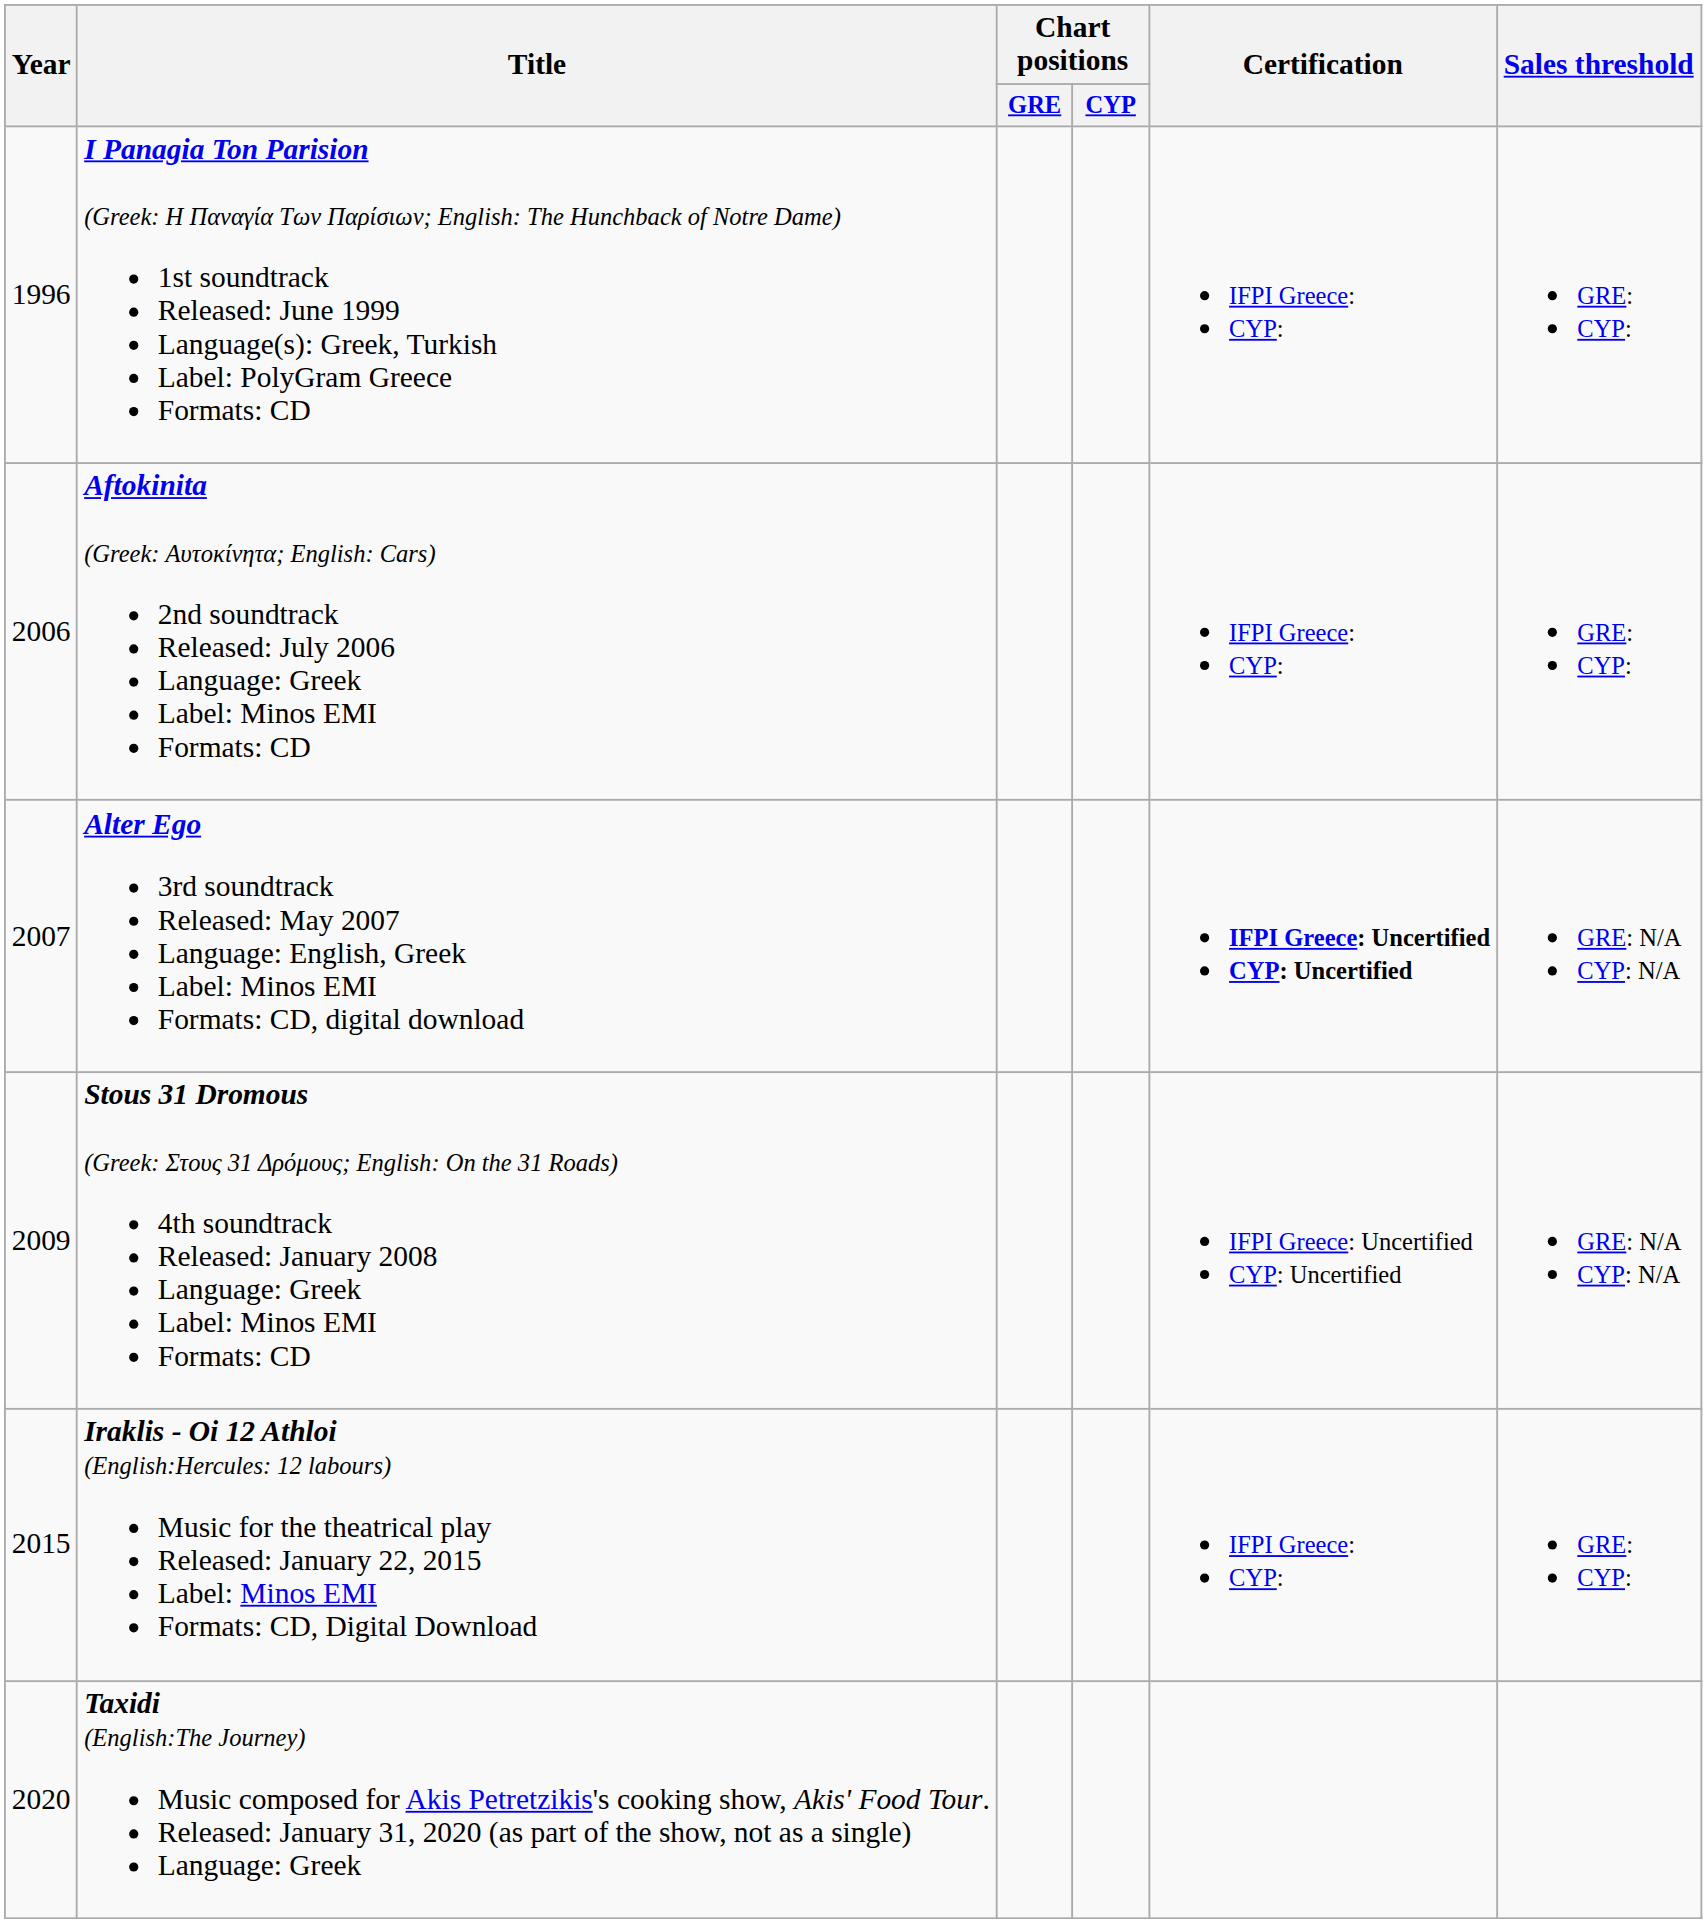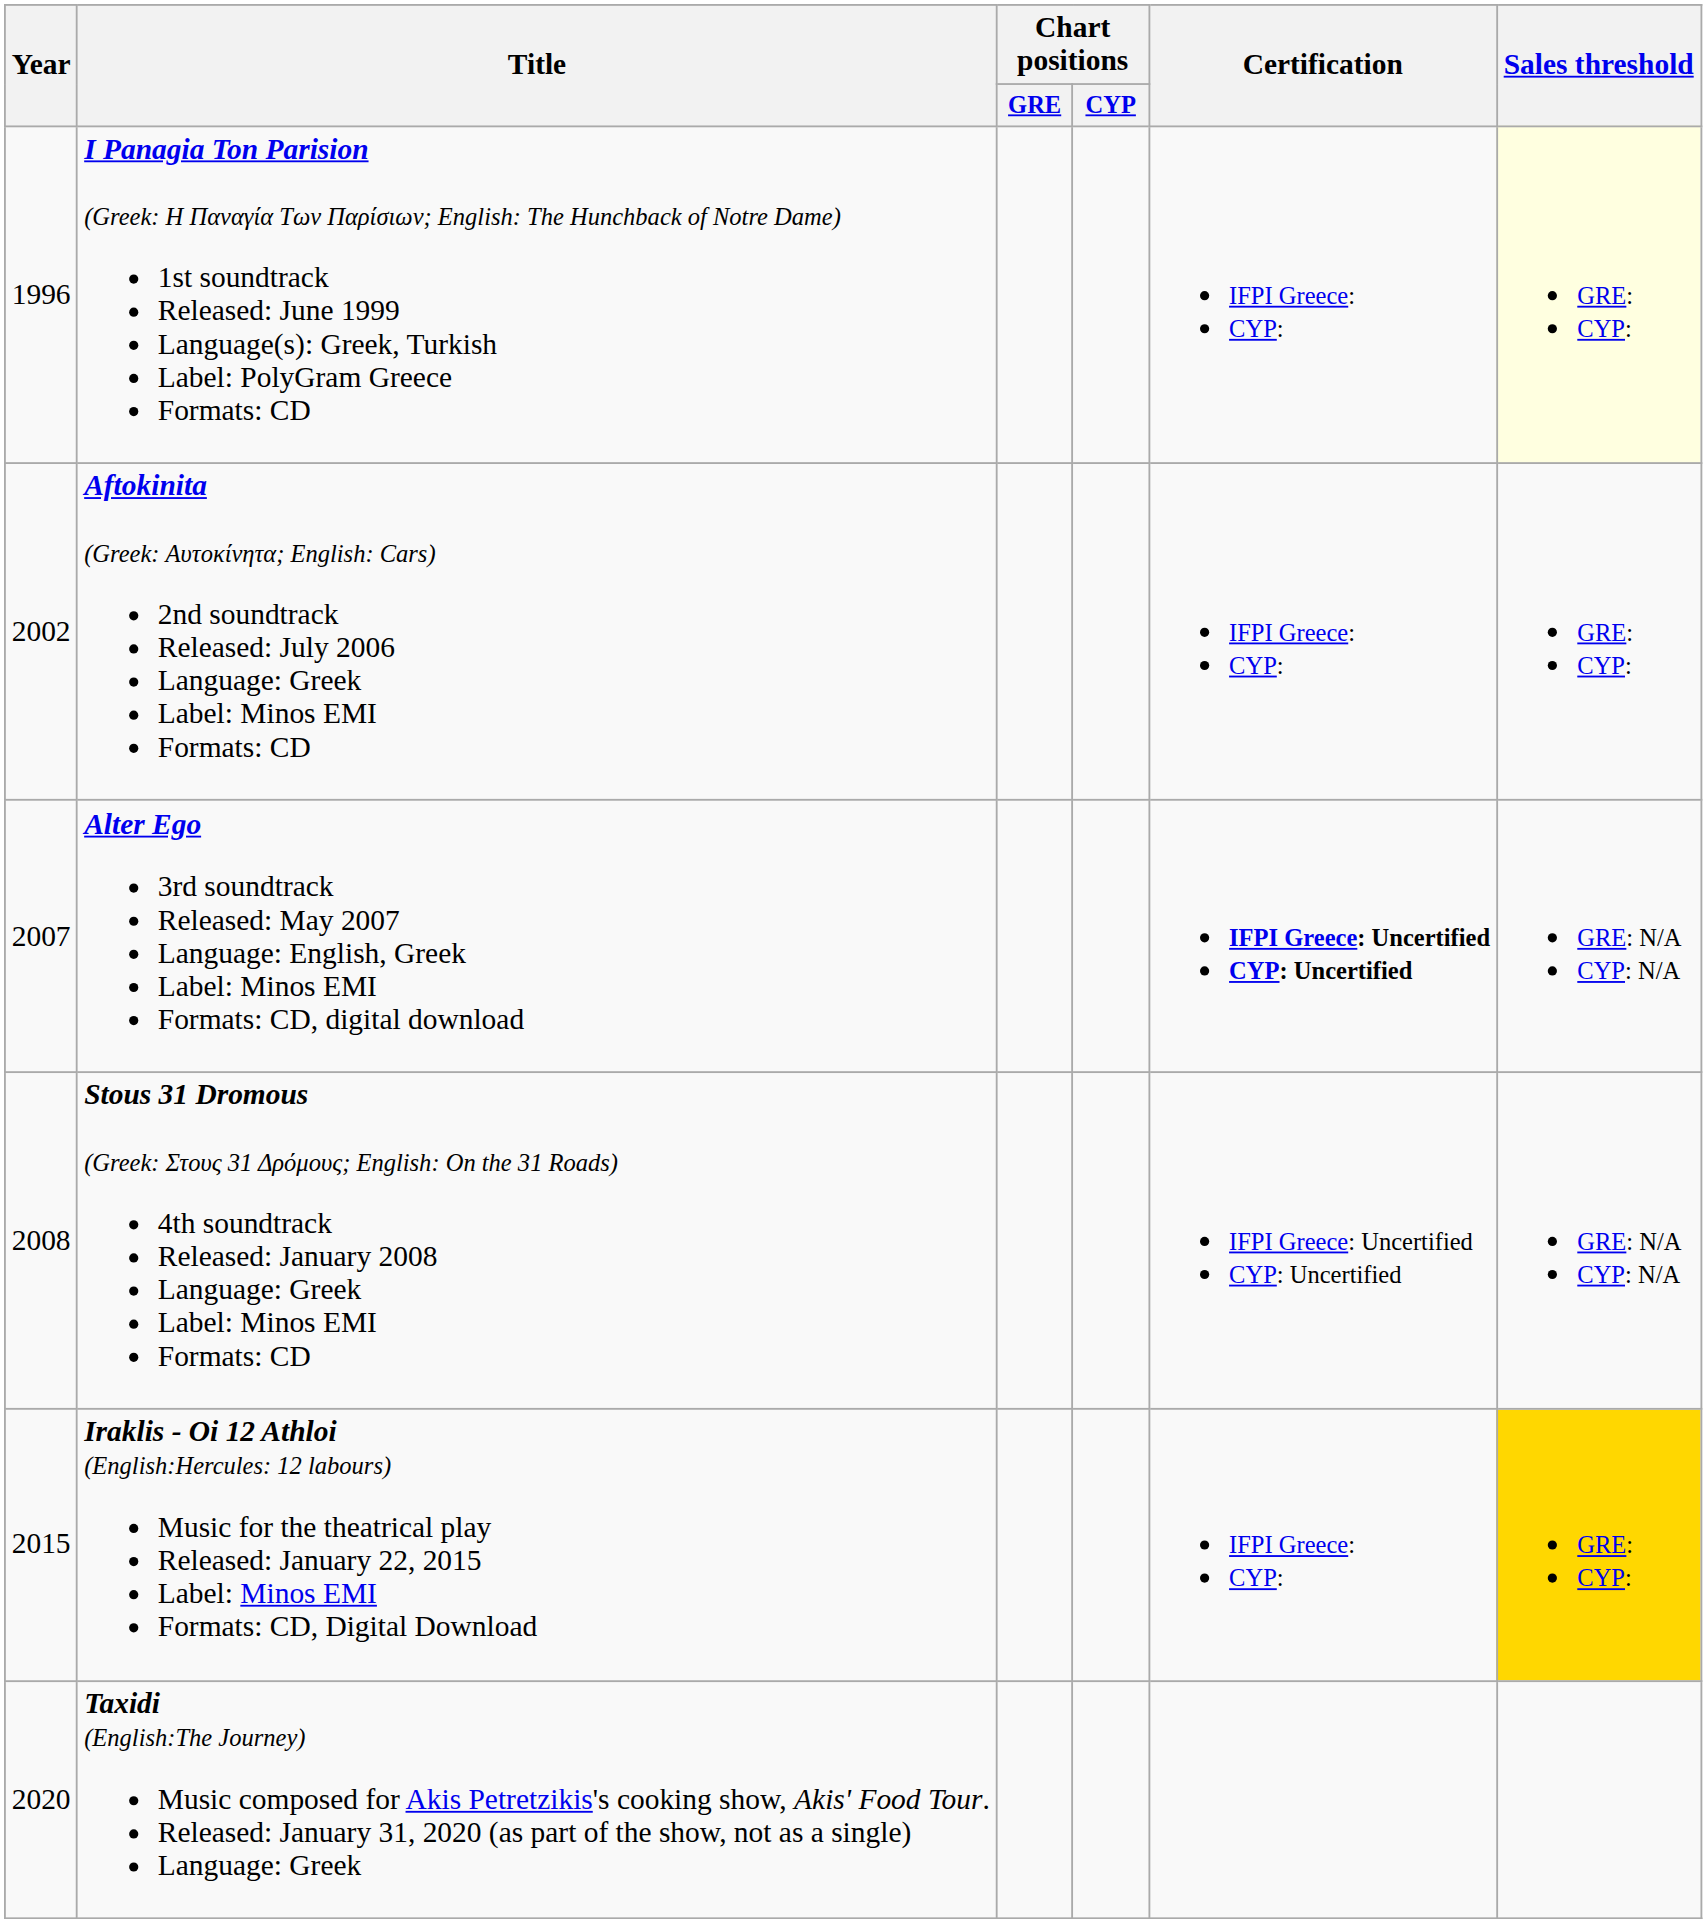(1599, 311) no background -> (1599, 311) lightyellow background
(41, 631) 2006 -> (41, 631) 2002
(41, 1240) 2009 -> (41, 1240) 2008
(1599, 1561) no background -> (1599, 1561) gold background
